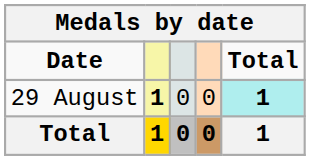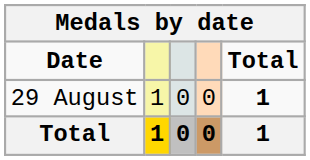(157, 98) bold -> (157, 98) normal
(263, 98) paleturquoise background -> (263, 98) no background
